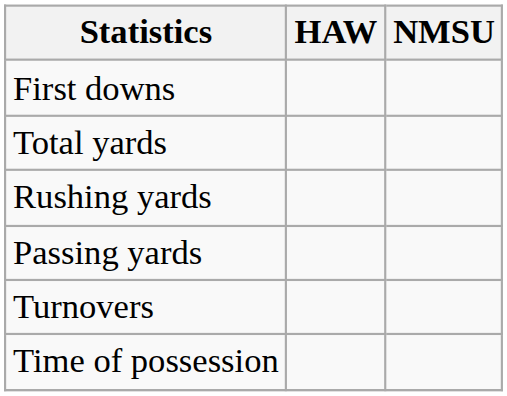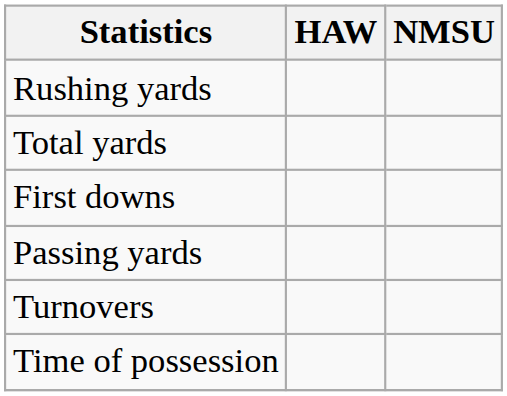rows swapped: (94, 87) <-> (112, 196)
